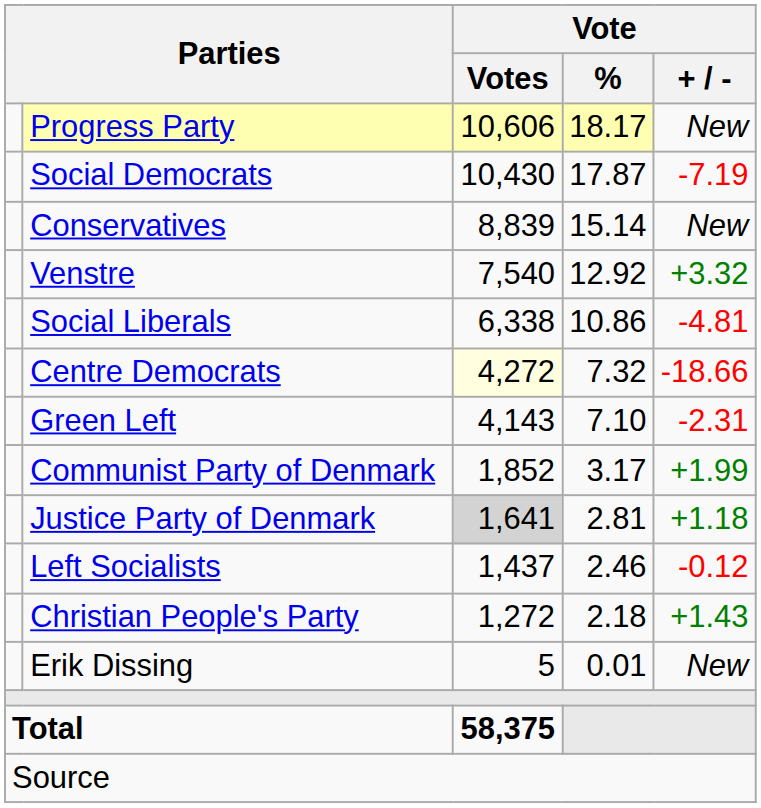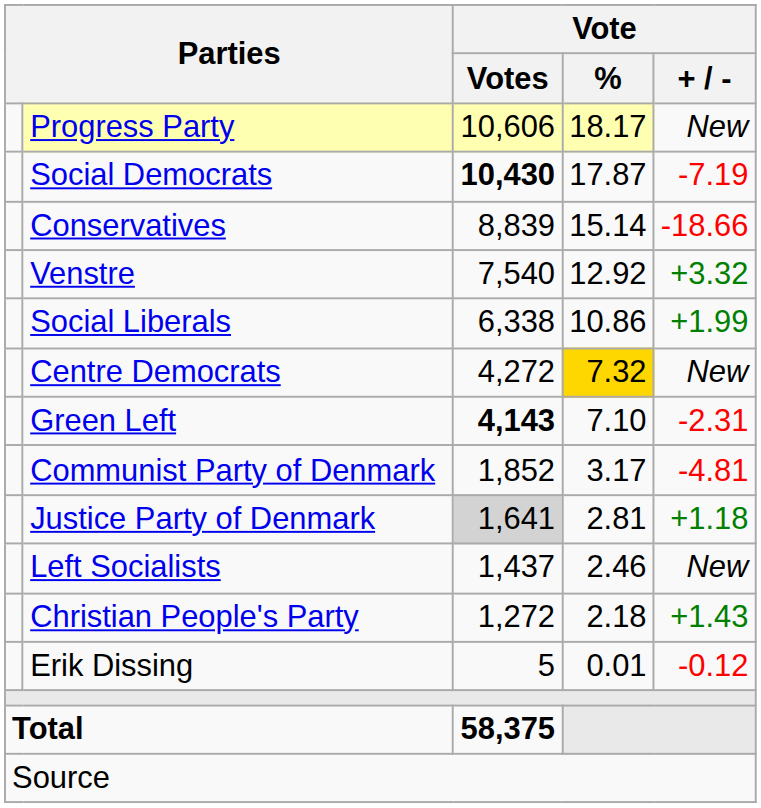(508, 175) normal -> (508, 175) bold
(717, 224) New -> (705, 224) -18.66
(713, 322) -4.81 -> (709, 322) +1.99
(516, 371) lightyellow background -> (516, 371) no background
(616, 371) no background -> (616, 371) gold background
(705, 371) -18.66 -> (717, 371) New
(516, 420) normal -> (516, 420) bold
(709, 469) +1.99 -> (713, 469) -4.81
(713, 567) -0.12 -> (717, 567) New
(717, 665) New -> (713, 665) -0.12
